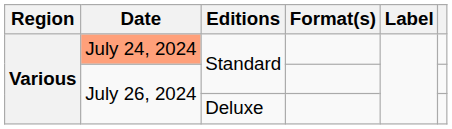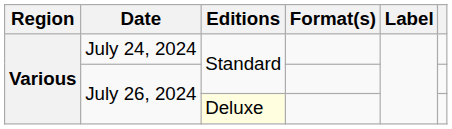(141, 49) lightsalmon background -> (141, 49) no background
(234, 108) no background -> (234, 108) lightyellow background
